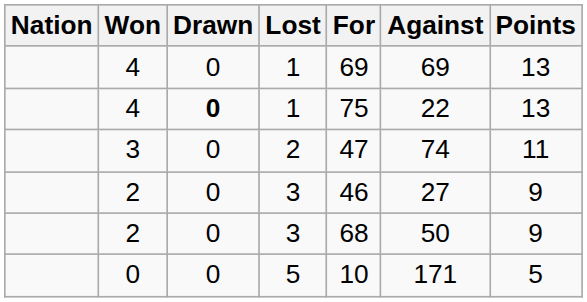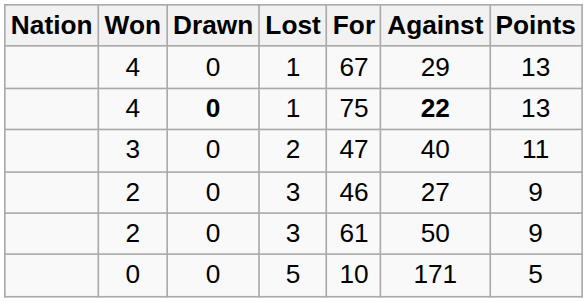(354, 66) 69 -> (354, 66) 67
(435, 66) 69 -> (435, 66) 29
(435, 108) normal -> (435, 108) bold
(435, 150) 74 -> (435, 150) 40
(354, 233) 68 -> (354, 233) 61
